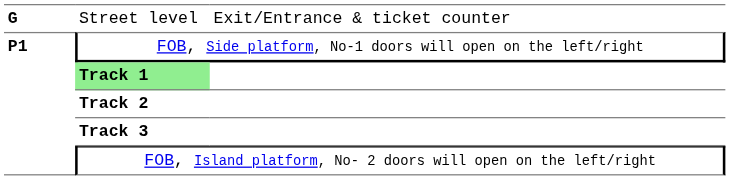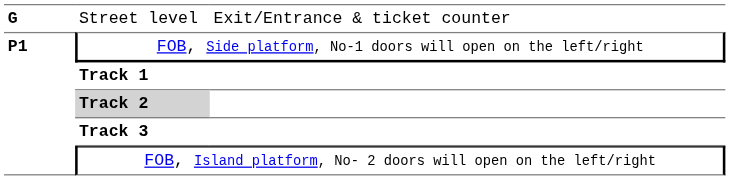(114, 76) lightgreen background -> (114, 76) no background
(114, 104) no background -> (114, 104) lightgrey background
